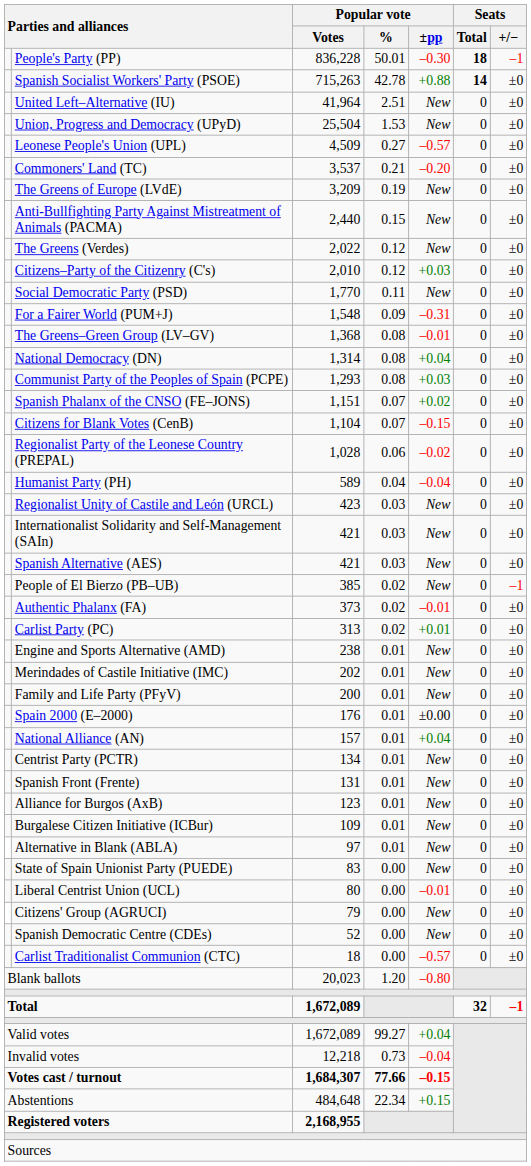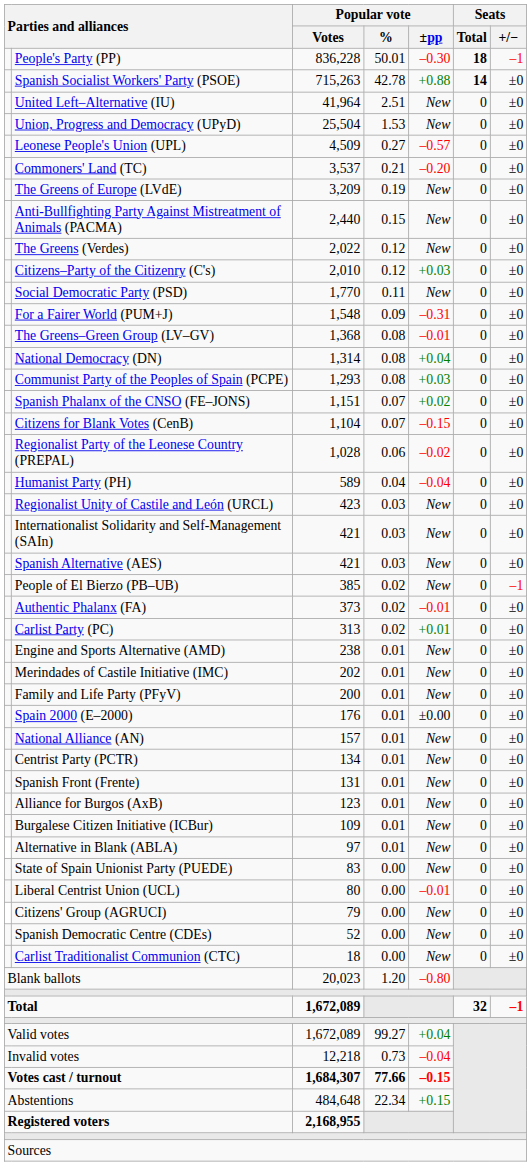(434, 738) +0.04 -> (438, 738) New
(435, 956) –0.57 -> (438, 956) New
